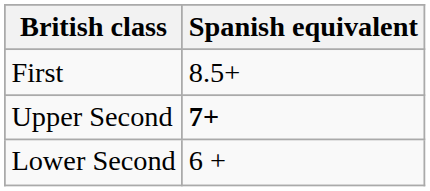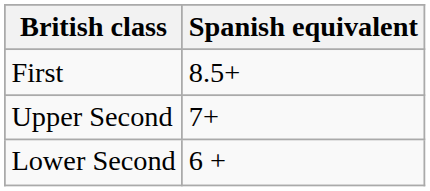(204, 116) bold -> (204, 116) normal
